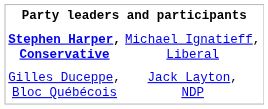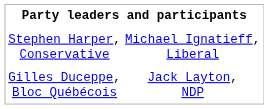(65, 47) bold -> (65, 47) normal
